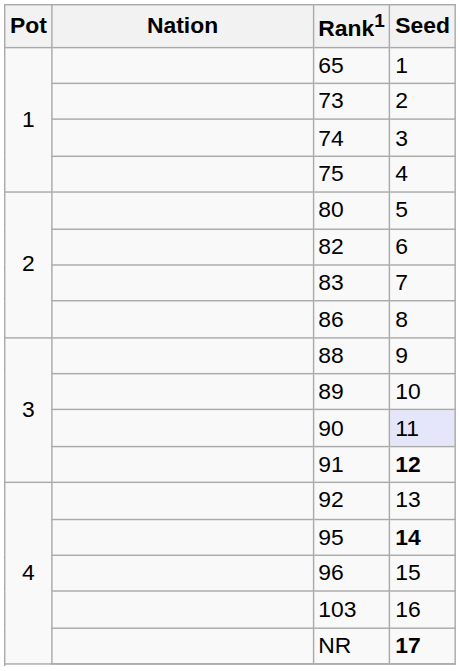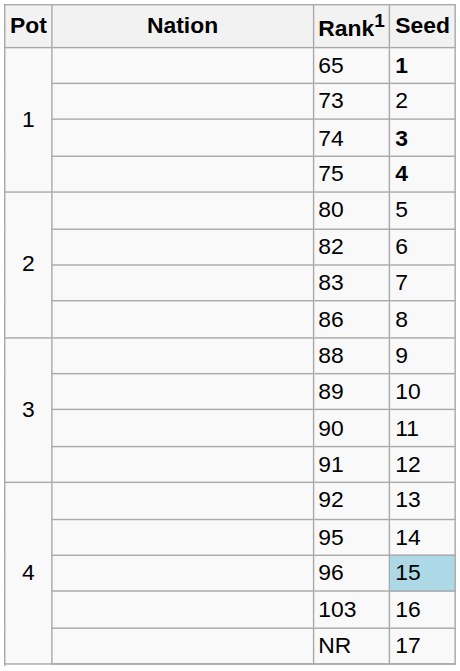(402, 65) normal -> (402, 65) bold
(402, 137) normal -> (402, 137) bold
(402, 173) normal -> (402, 173) bold
(407, 427) lavender background -> (407, 427) no background
(408, 464) bold -> (408, 464) normal
(408, 536) bold -> (408, 536) normal
(408, 573) no background -> (408, 573) lightblue background
(408, 645) bold -> (408, 645) normal
